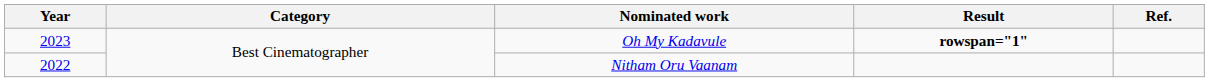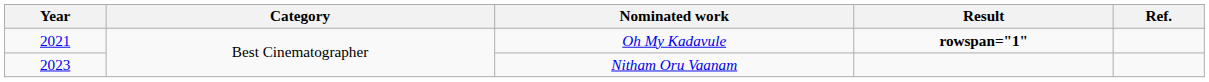(55, 40) 2023 -> (55, 40) 2021
(55, 64) 2022 -> (55, 64) 2023
